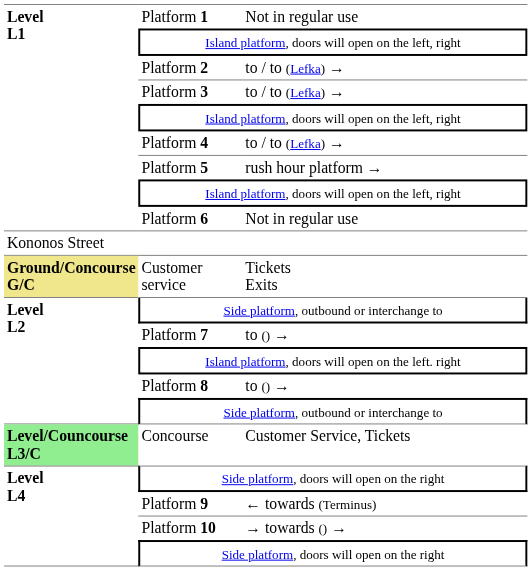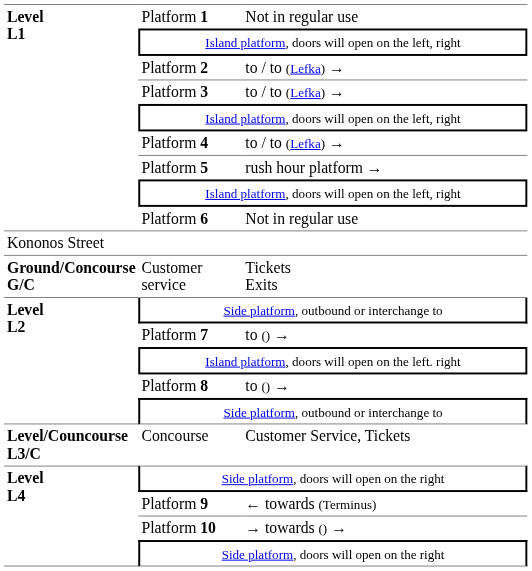(71, 276) khaki background -> (71, 276) no background
(67, 445) lightgreen background -> (67, 445) no background
